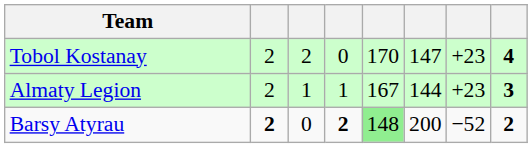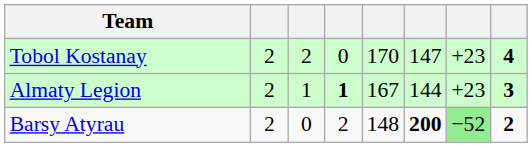(343, 90) normal -> (343, 90) bold
(269, 124) bold -> (269, 124) normal
(343, 124) bold -> (343, 124) normal
(383, 124) lightgreen background -> (383, 124) no background
(425, 124) normal -> (425, 124) bold
(468, 124) no background -> (468, 124) lightgreen background
